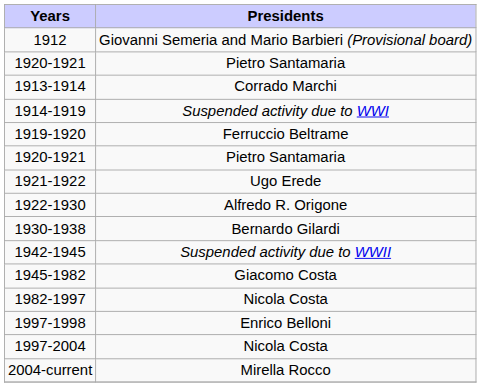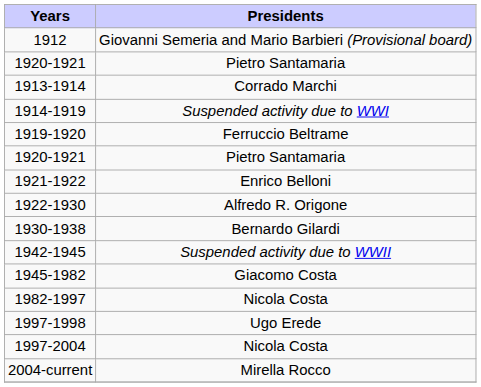(286, 181) Ugo Erede -> (286, 181) Enrico Belloni
(286, 323) Enrico Belloni -> (286, 323) Ugo Erede
